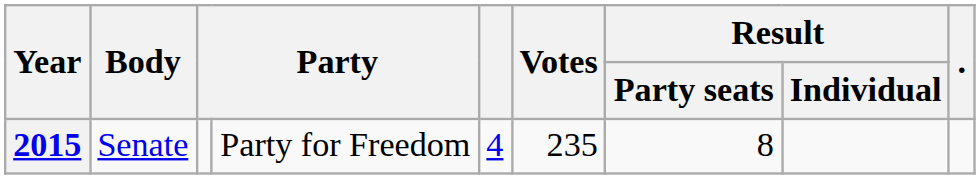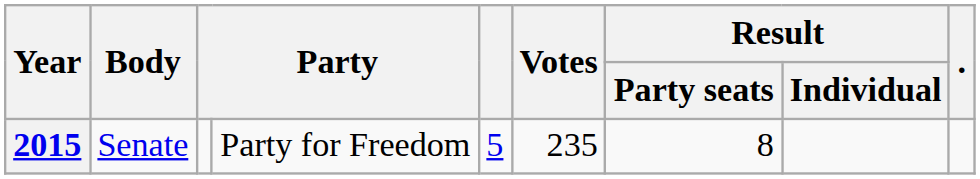(495, 145) 4 -> (495, 145) 5
